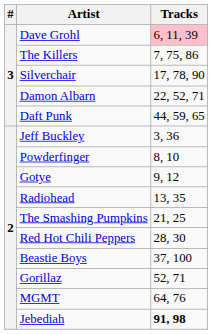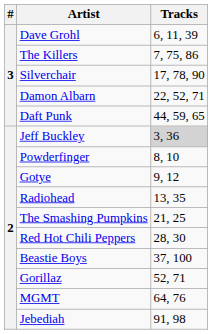(176, 34) pink background -> (176, 34) no background
(166, 136) no background -> (166, 136) lightgrey background
(170, 319) bold -> (170, 319) normal
